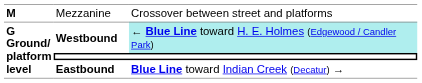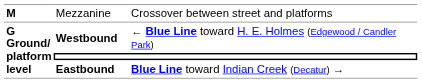(264, 37) paleturquoise background -> (264, 37) no background
